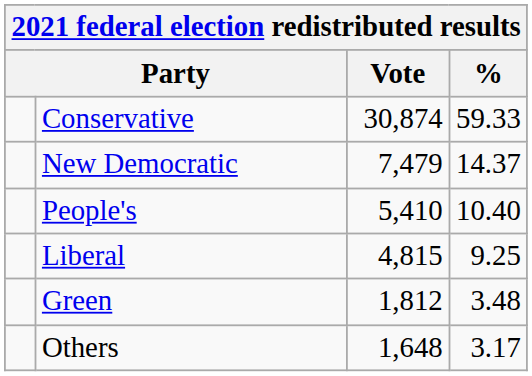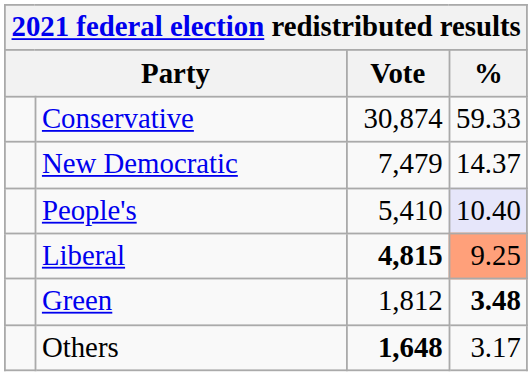(488, 210) no background -> (488, 210) lavender background
(410, 255) normal -> (410, 255) bold
(496, 255) no background -> (496, 255) lightsalmon background
(496, 301) normal -> (496, 301) bold
(410, 347) normal -> (410, 347) bold
